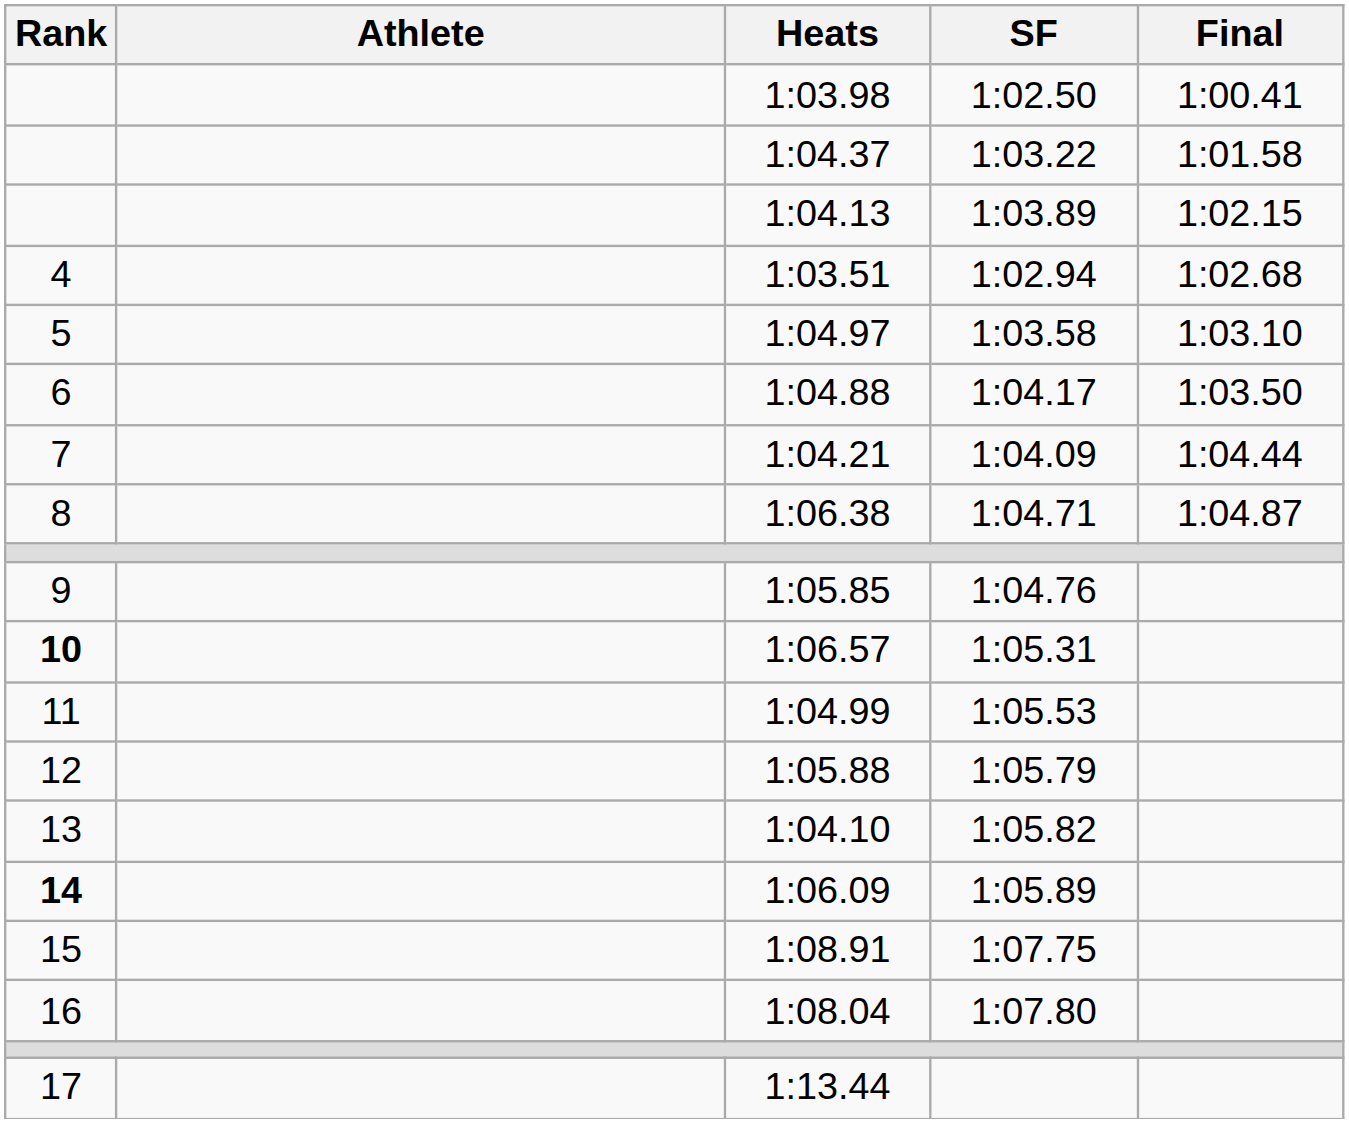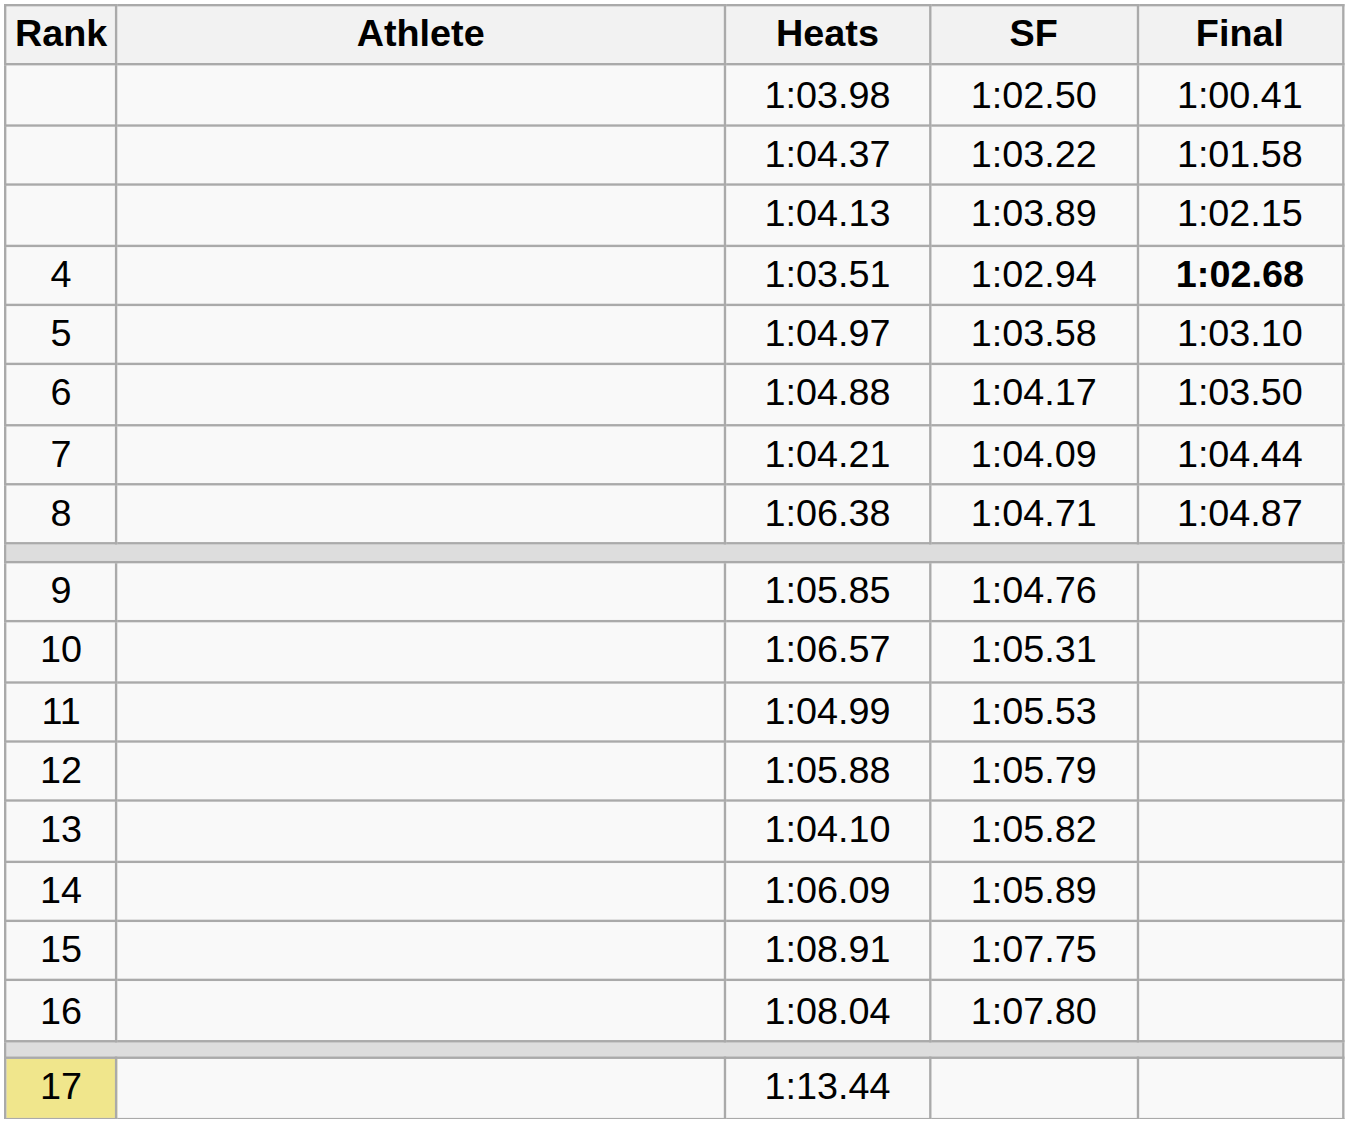(1240, 273) normal -> (1240, 273) bold
(61, 650) bold -> (61, 650) normal
(61, 890) bold -> (61, 890) normal
(61, 1087) no background -> (61, 1087) khaki background
